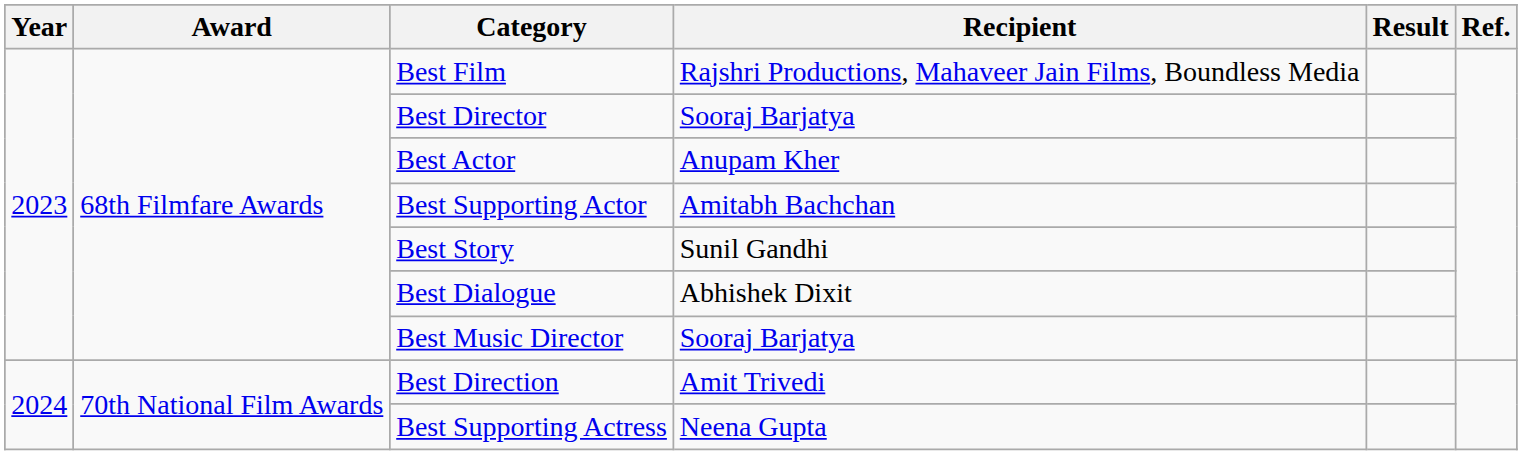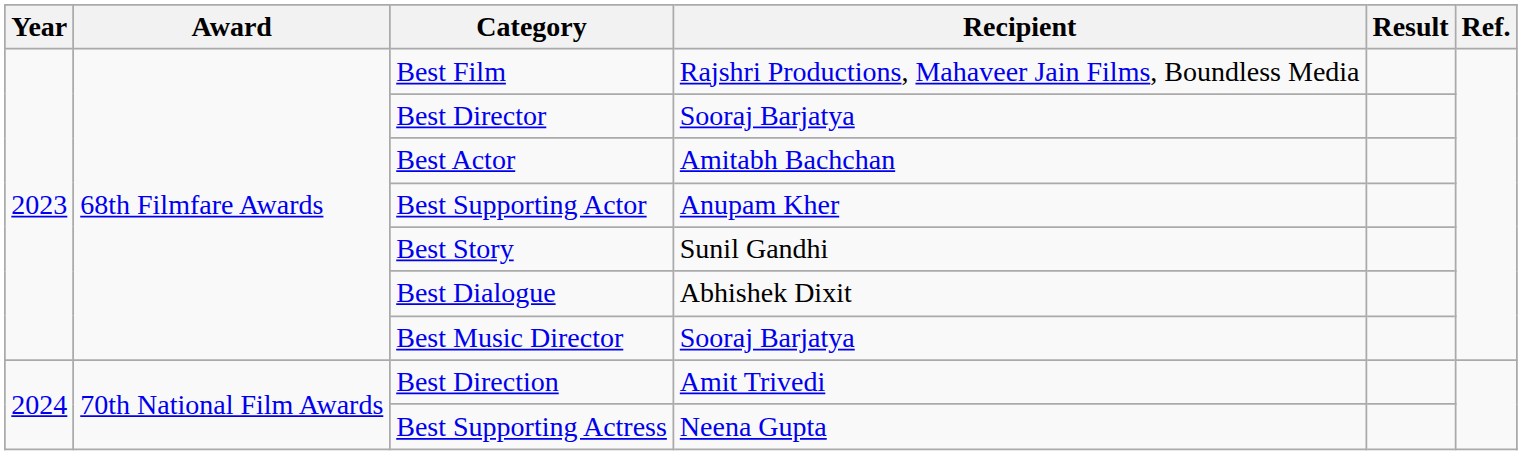(760, 159) Anupam Kher -> (787, 159) Amitabh Bachchan
(787, 204) Amitabh Bachchan -> (760, 204) Anupam Kher
